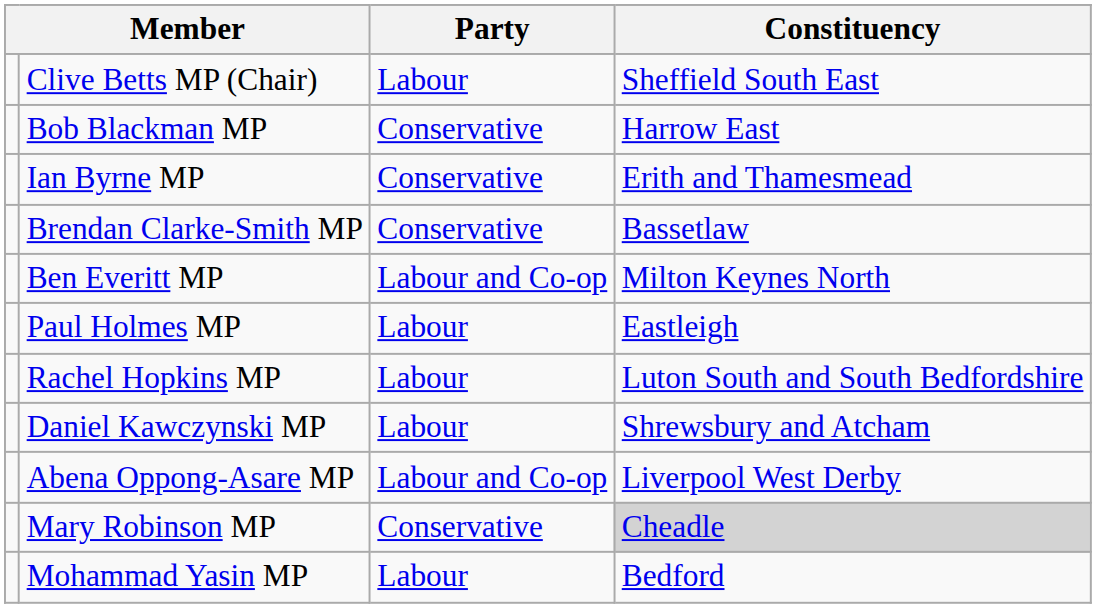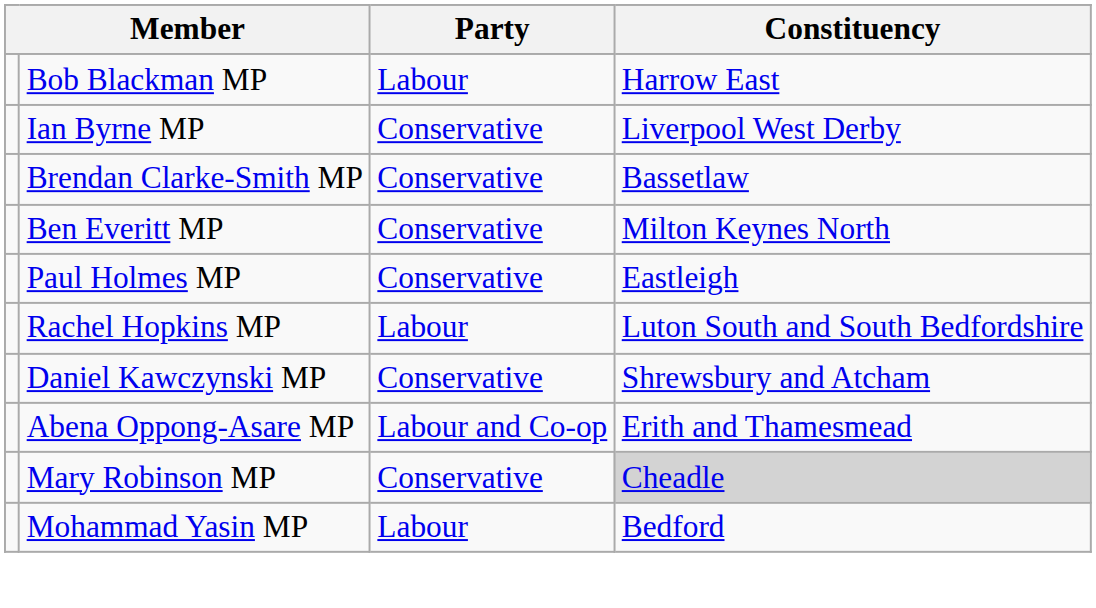- row: (172, 79)
(460, 128) Conservative -> (423, 79) Labour
(767, 178) Erith and Thamesmead -> (761, 128) Liverpool West Derby
(492, 278) Labour and Co-op -> (460, 228) Conservative
(423, 327) Labour -> (460, 278) Conservative
(423, 427) Labour -> (460, 377) Conservative
(761, 476) Liverpool West Derby -> (767, 427) Erith and Thamesmead
